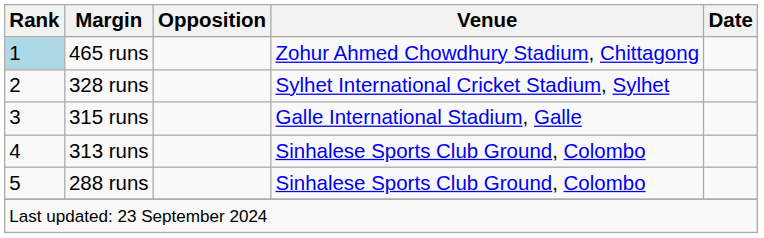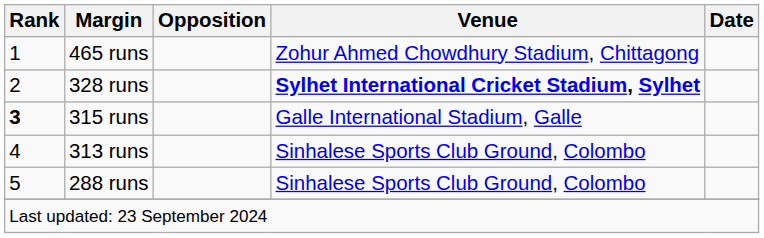(15, 53) lightblue background -> (15, 53) no background
(472, 85) normal -> (488, 85) bold
(15, 118) normal -> (15, 118) bold
